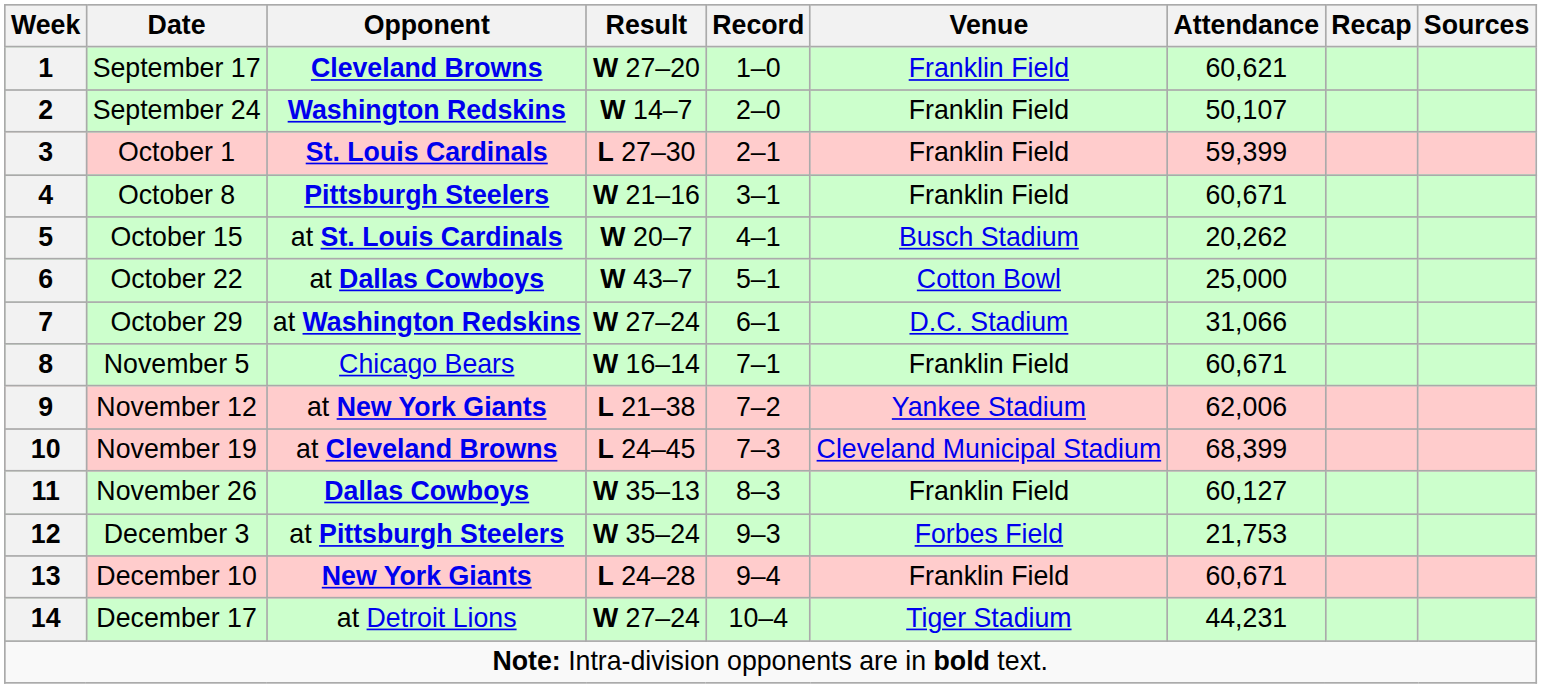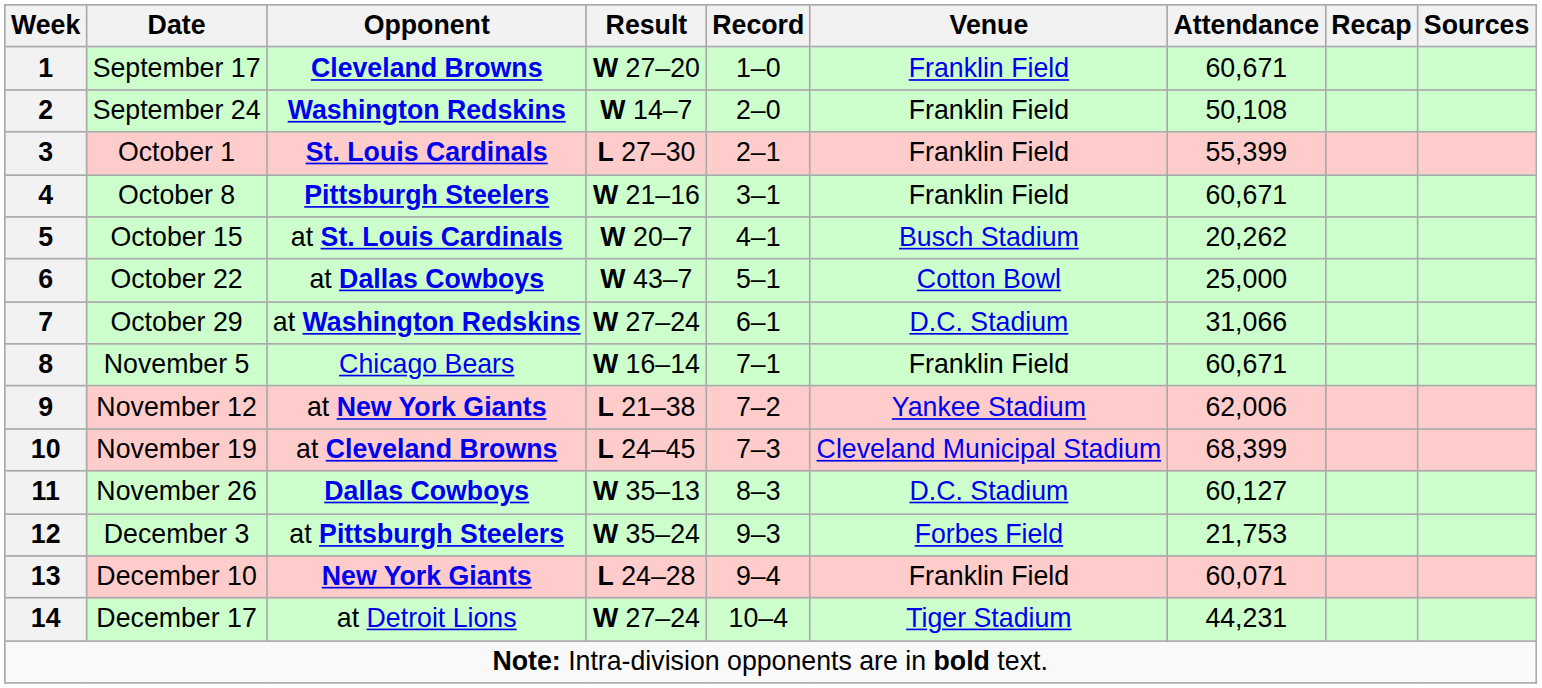(1246, 68) 60,621 -> (1246, 68) 60,671
(1246, 110) 50,107 -> (1246, 110) 50,108
(1246, 152) 59,399 -> (1246, 152) 55,399
(989, 491) Franklin Field -> (989, 491) D.C. Stadium
(1246, 576) 60,671 -> (1246, 576) 60,071
